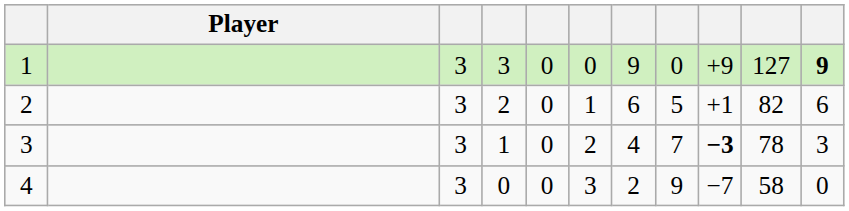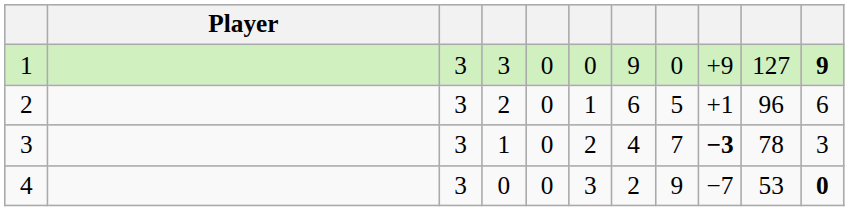(771, 104) 82 -> (771, 104) 96
(771, 184) 58 -> (771, 184) 53
(822, 184) normal -> (822, 184) bold
